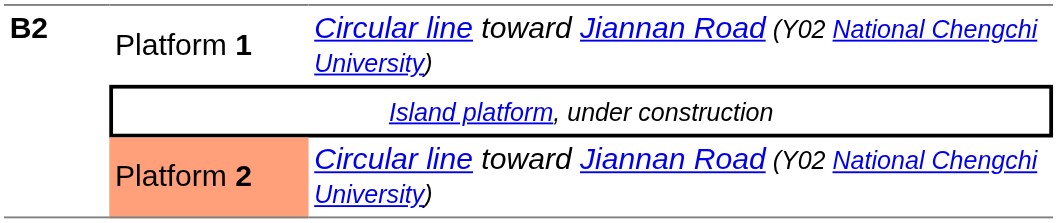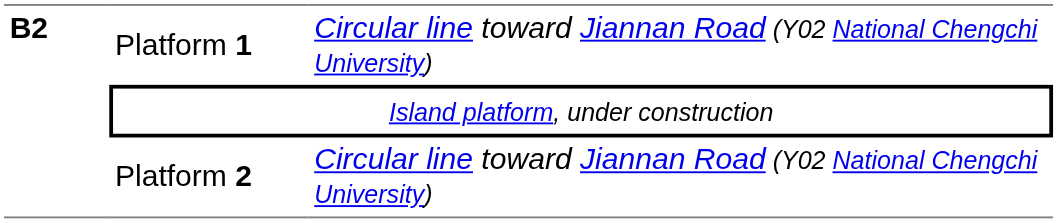(183, 176) lightsalmon background -> (183, 176) no background
